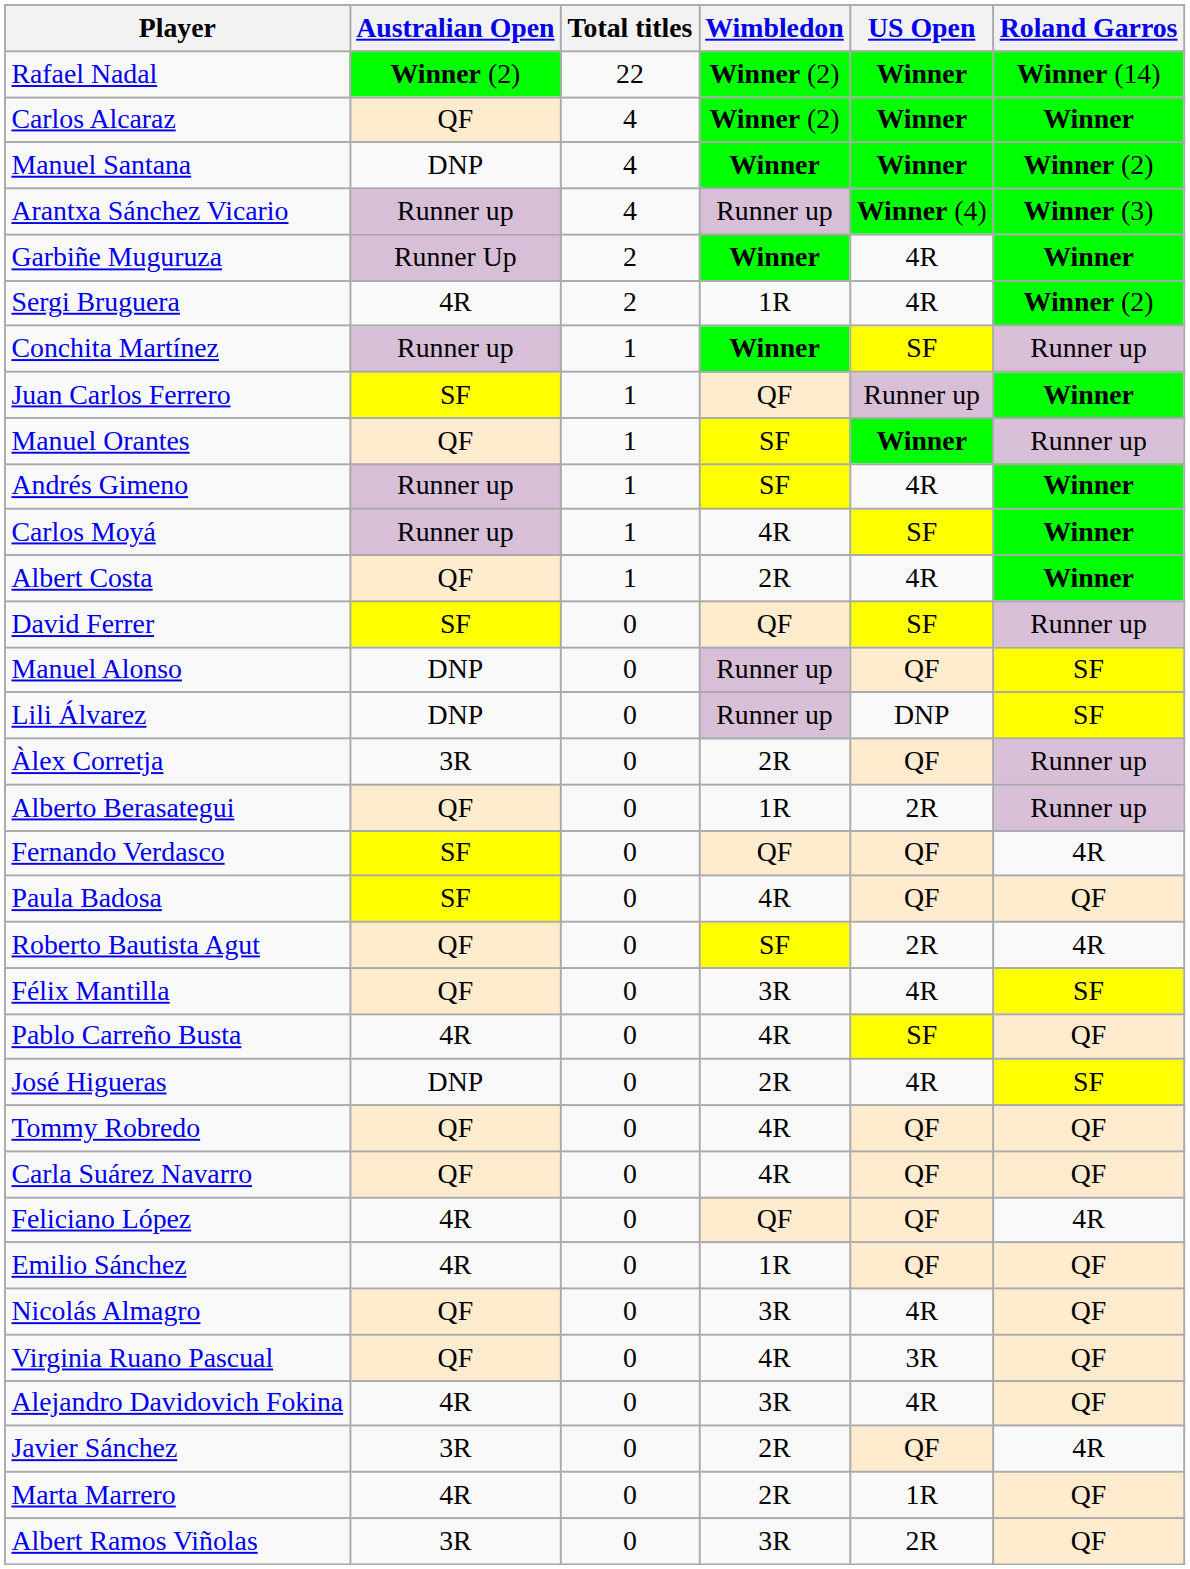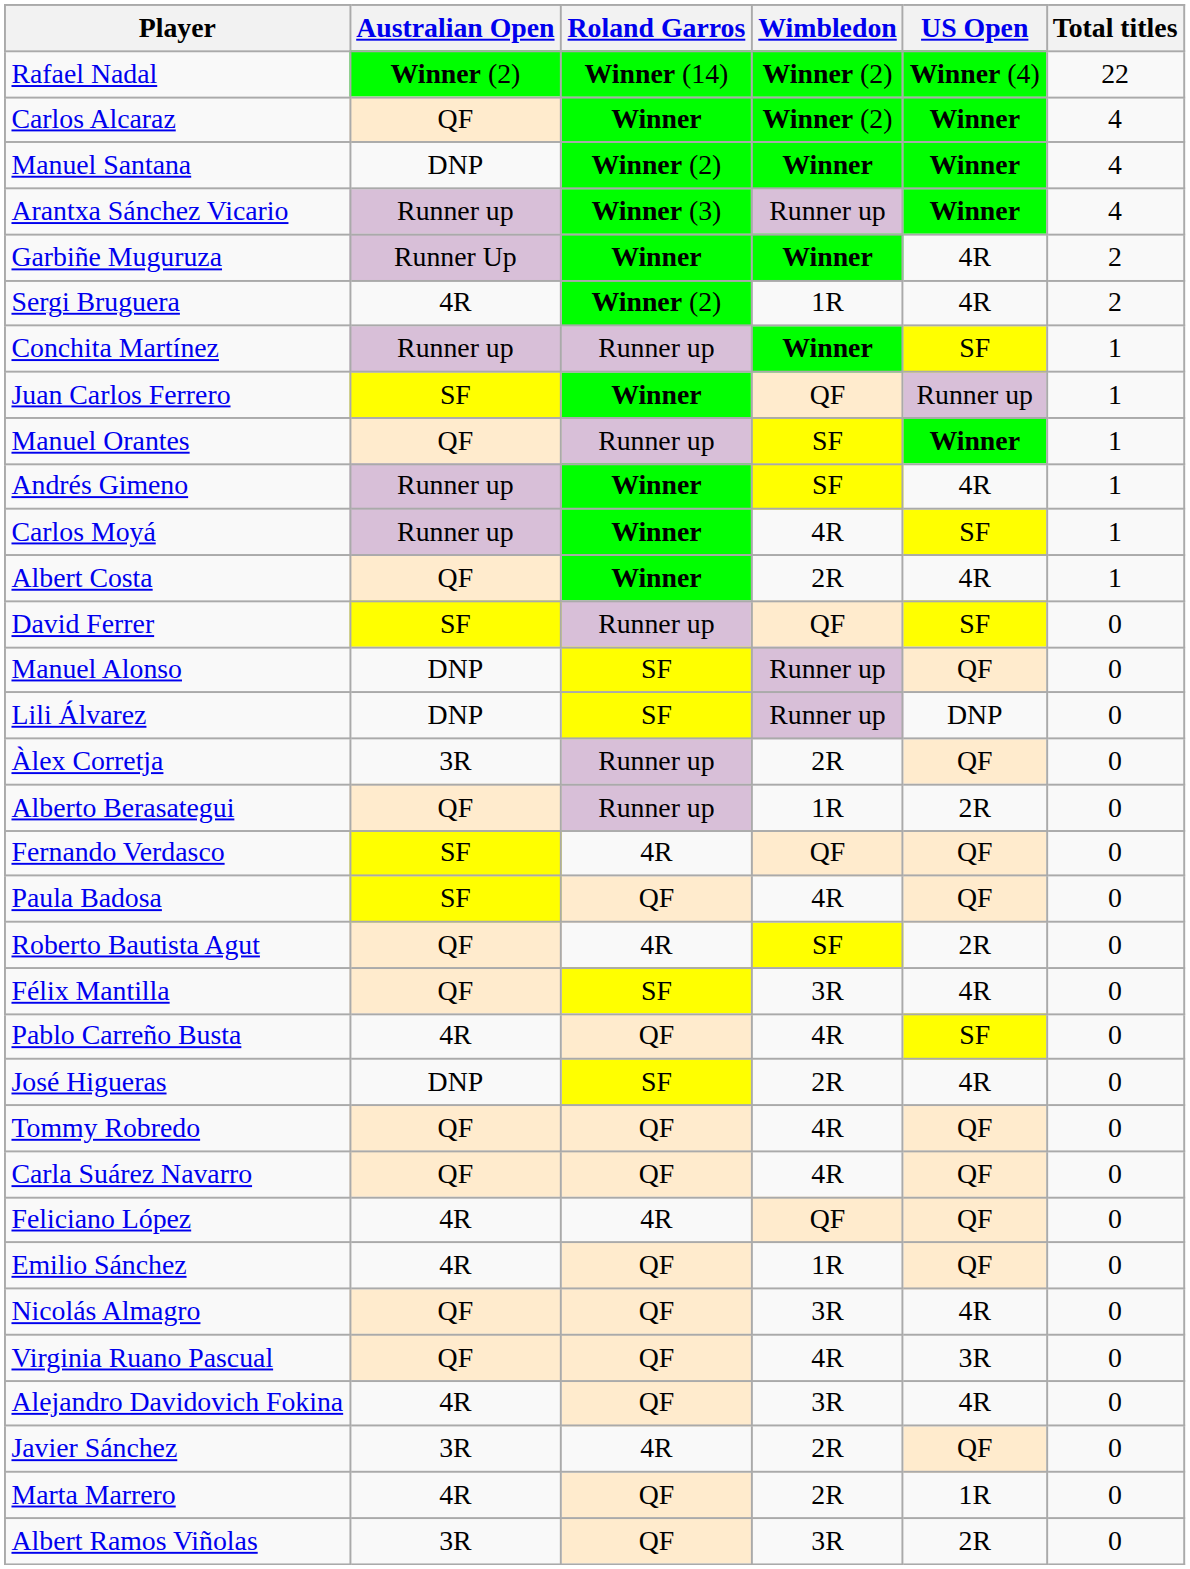columns swapped: (1089, 27) <-> (630, 27)
(922, 73) Winner -> (975, 73) Winner (4)
(922, 211) Winner (4) -> (975, 211) Winner
